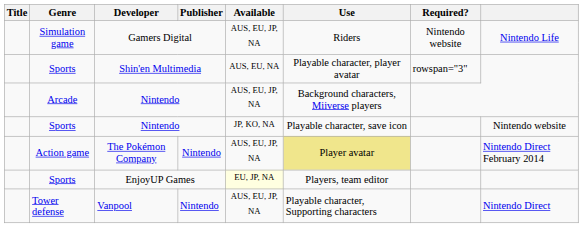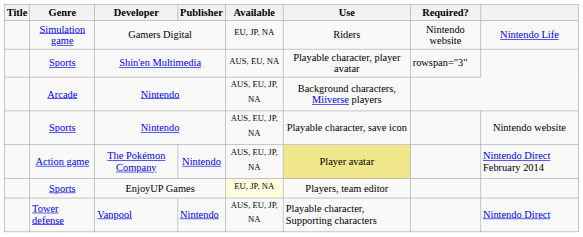(254, 35) AUS, EU, JP, NA -> (254, 33) EU, JP, NA
(254, 124) JP, KO, NA -> (254, 126) AUS, EU, JP, NA
